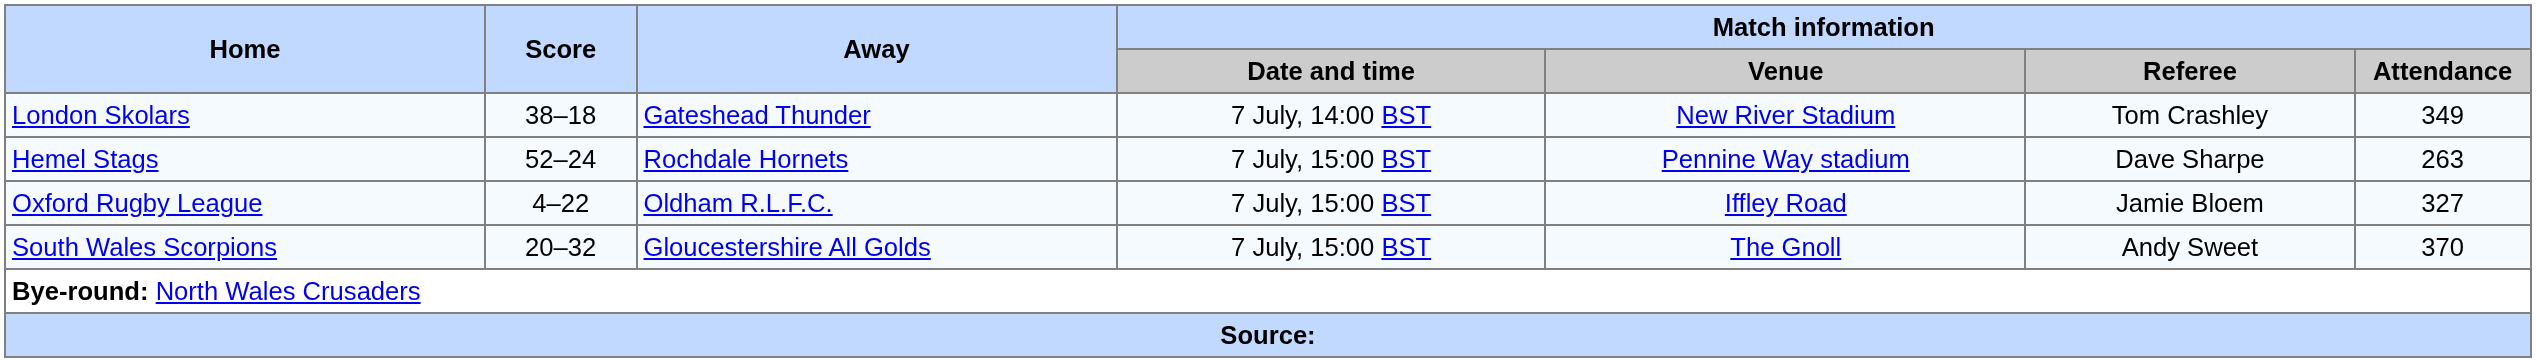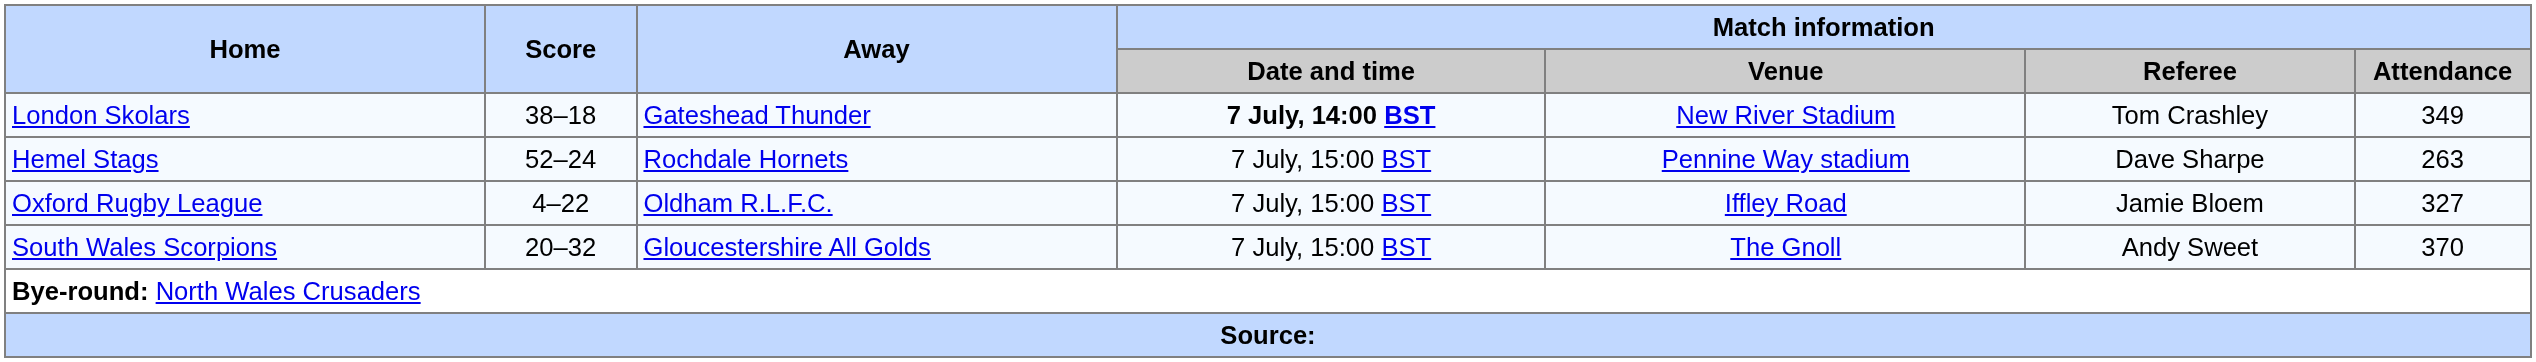(1331, 115) normal -> (1331, 115) bold
